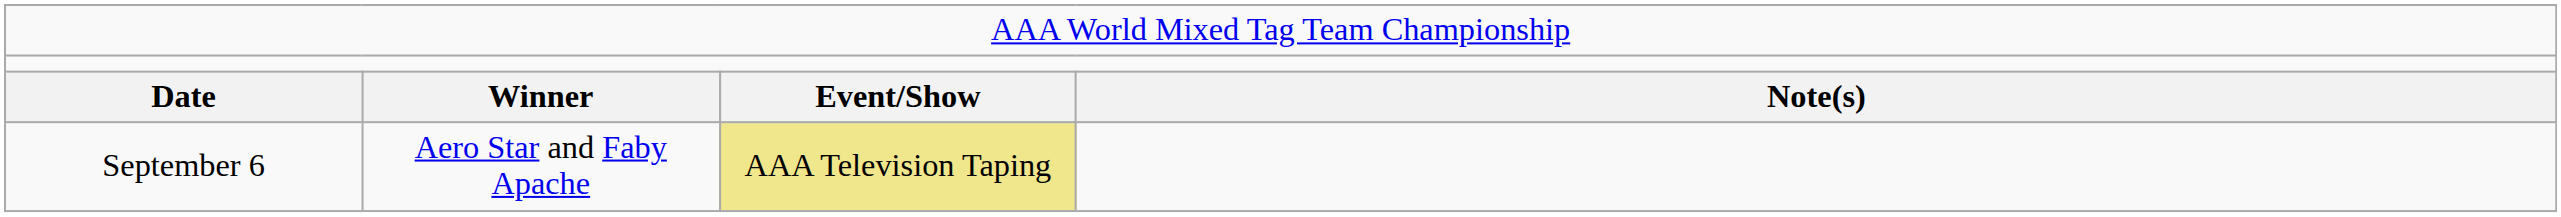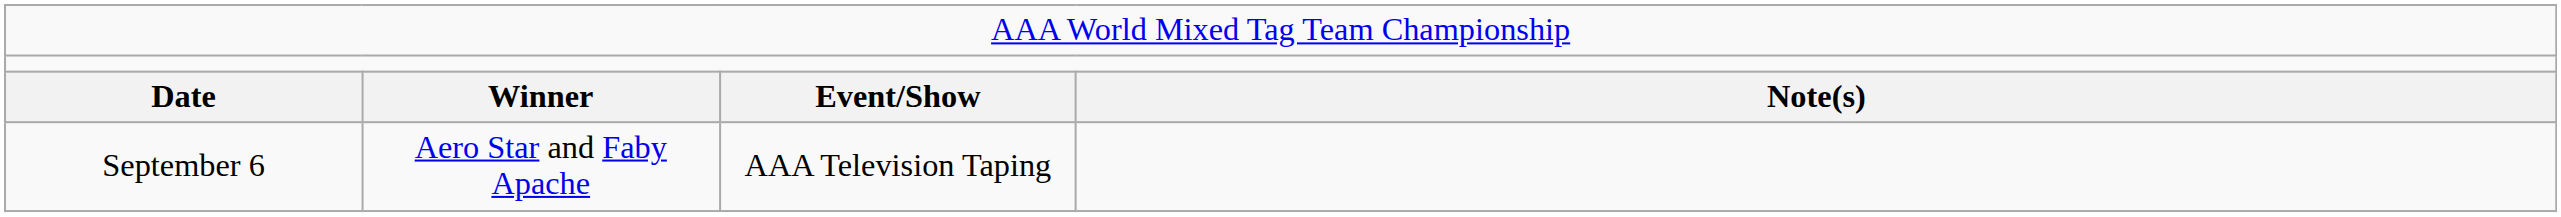(898, 165) khaki background -> (898, 165) no background
